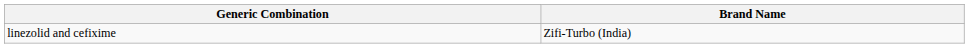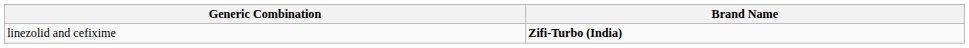(587, 33) normal -> (575, 33) bold
